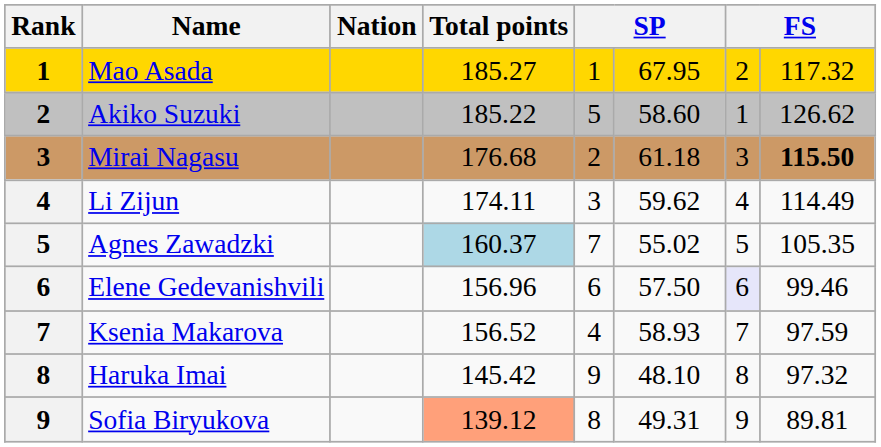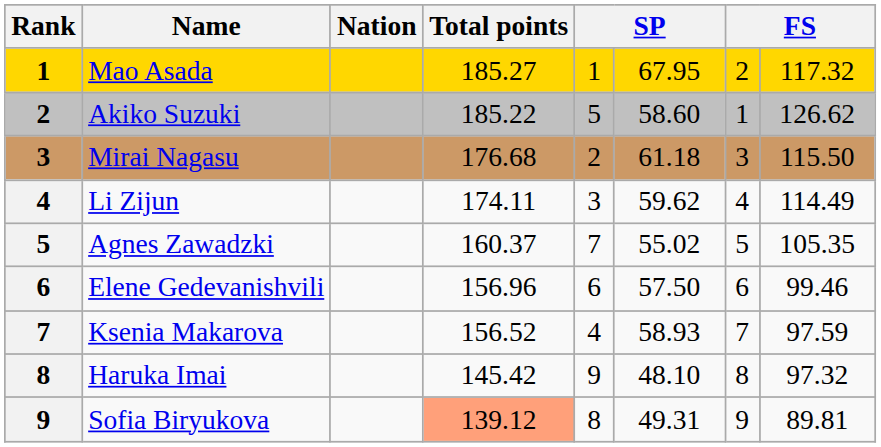(817, 157) bold -> (817, 157) normal
(499, 244) lightblue background -> (499, 244) no background
(742, 288) lavender background -> (742, 288) no background
